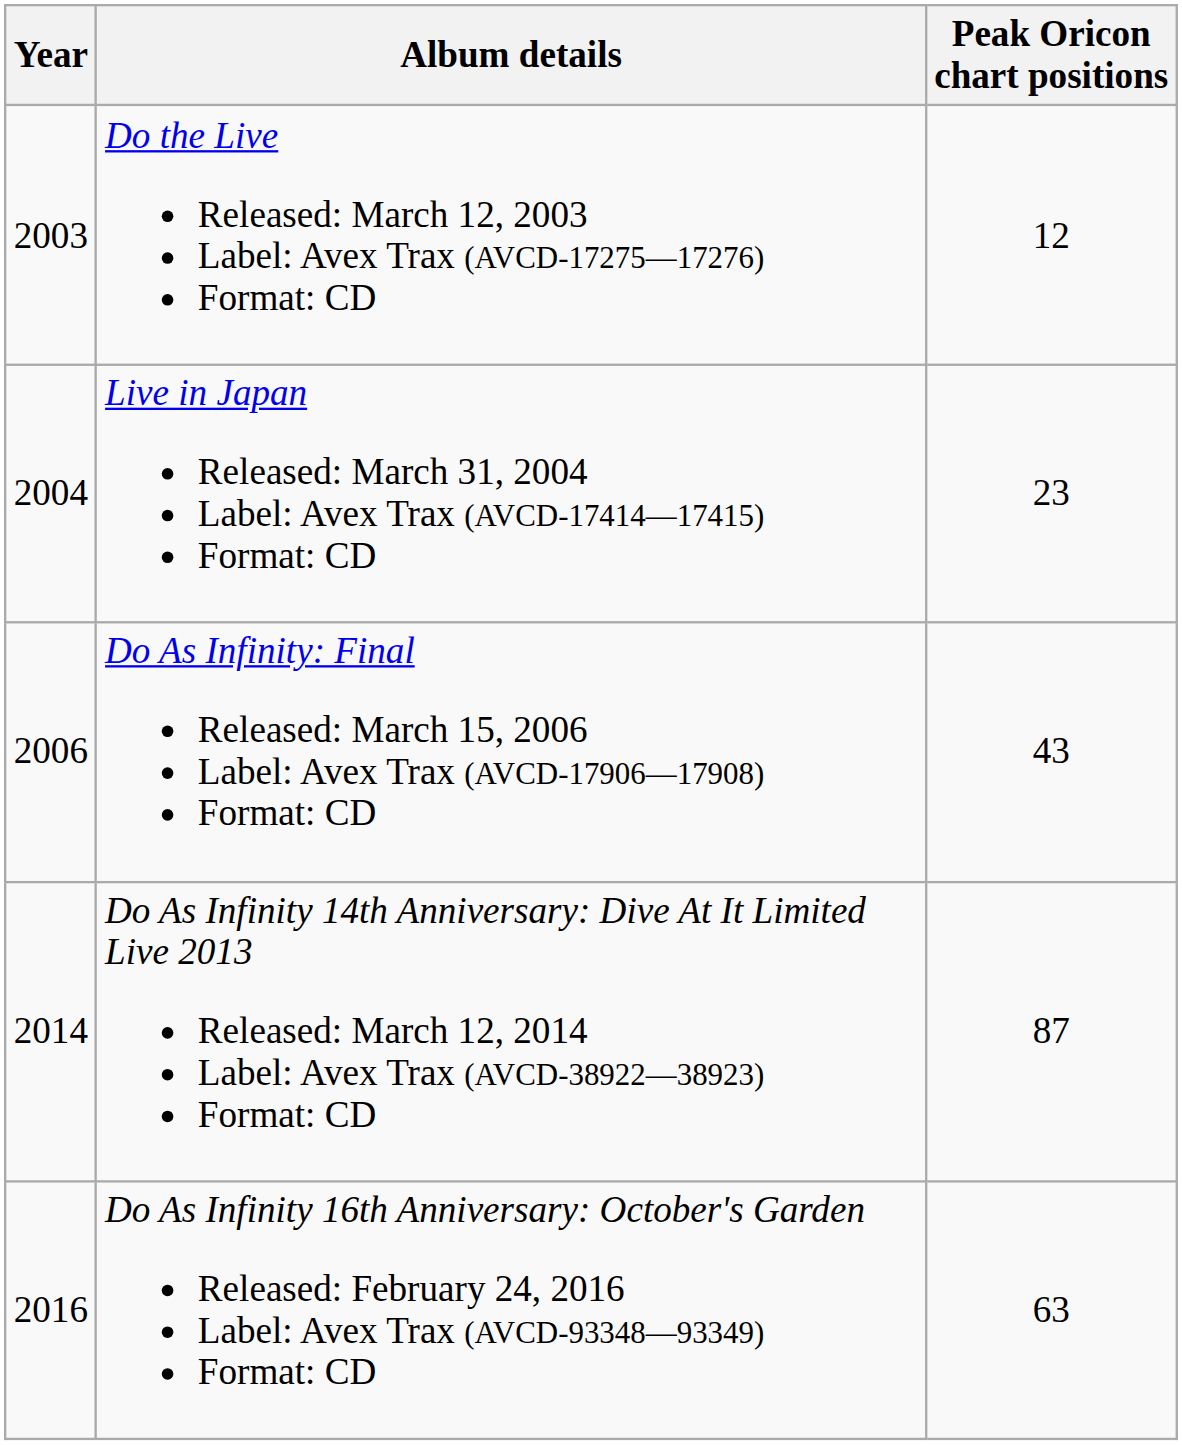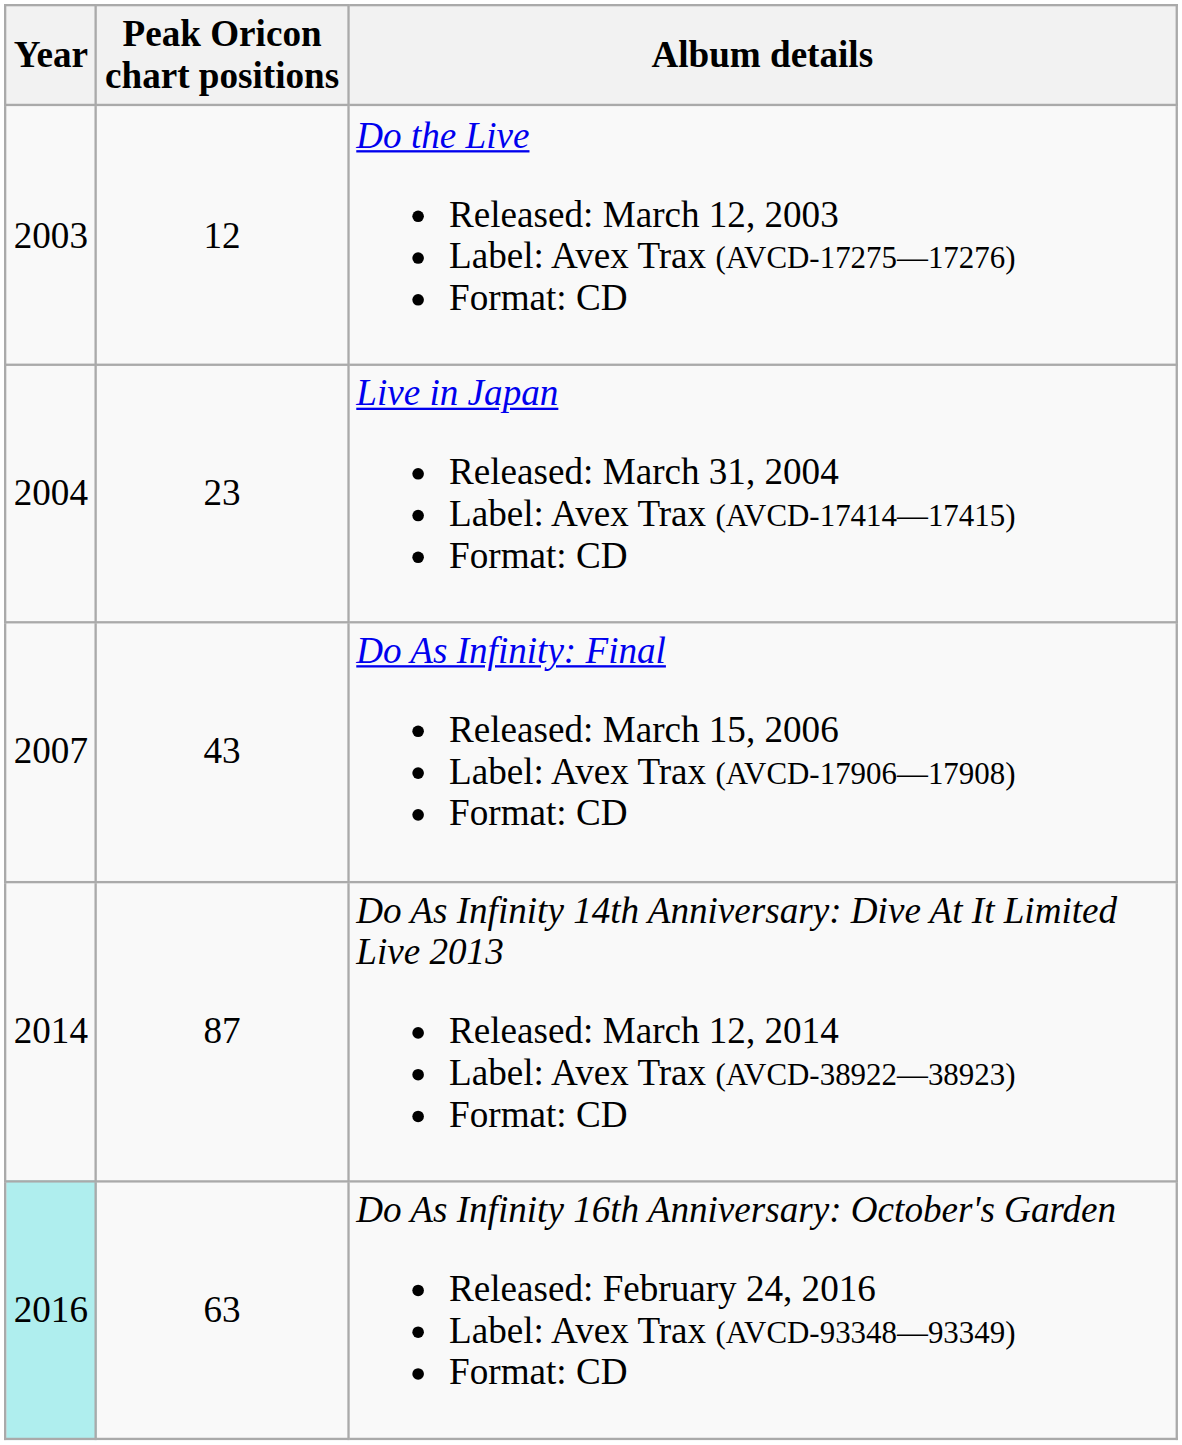columns swapped: (511, 54) <-> (1051, 54)
(51, 751) 2006 -> (51, 751) 2007
(51, 1309) no background -> (51, 1309) paleturquoise background
